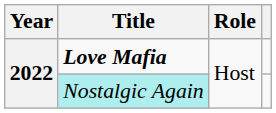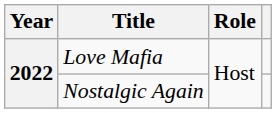(115, 56) bold -> (113, 56) normal
(133, 90) paleturquoise background -> (133, 90) no background
